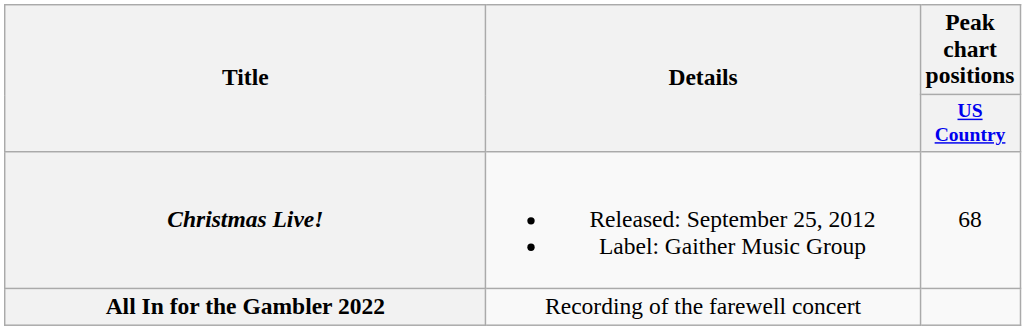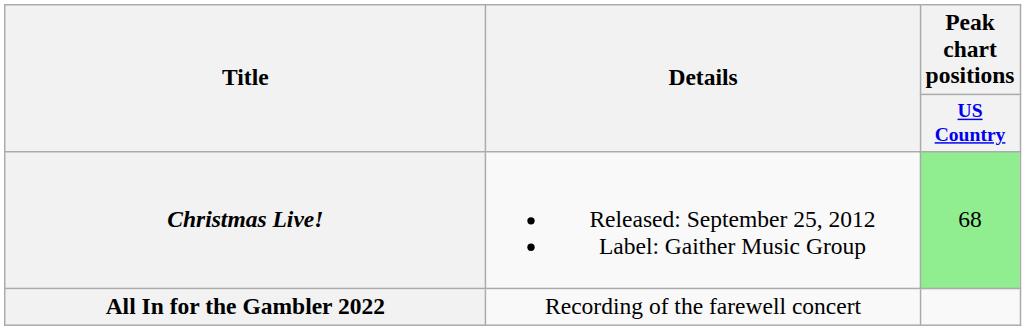(970, 219) no background -> (970, 219) lightgreen background
